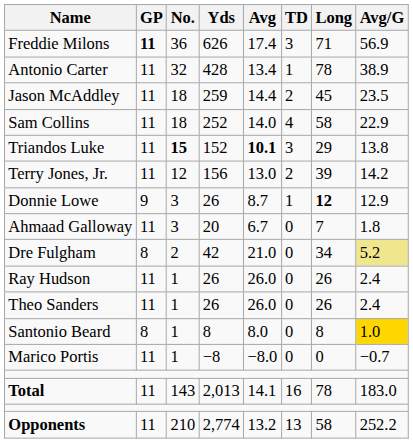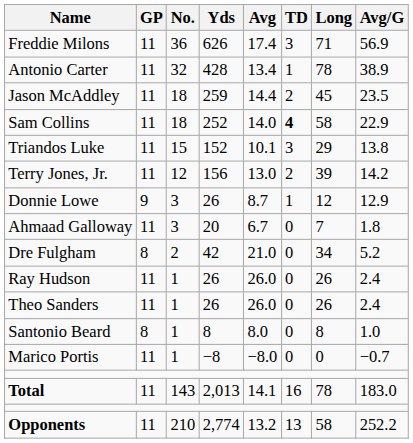(148, 43) bold -> (148, 43) normal
(289, 122) normal -> (289, 122) bold
(179, 148) bold -> (179, 148) normal
(262, 148) bold -> (262, 148) normal
(324, 200) bold -> (324, 200) normal
(370, 252) khaki background -> (370, 252) no background
(370, 331) gold background -> (370, 331) no background
